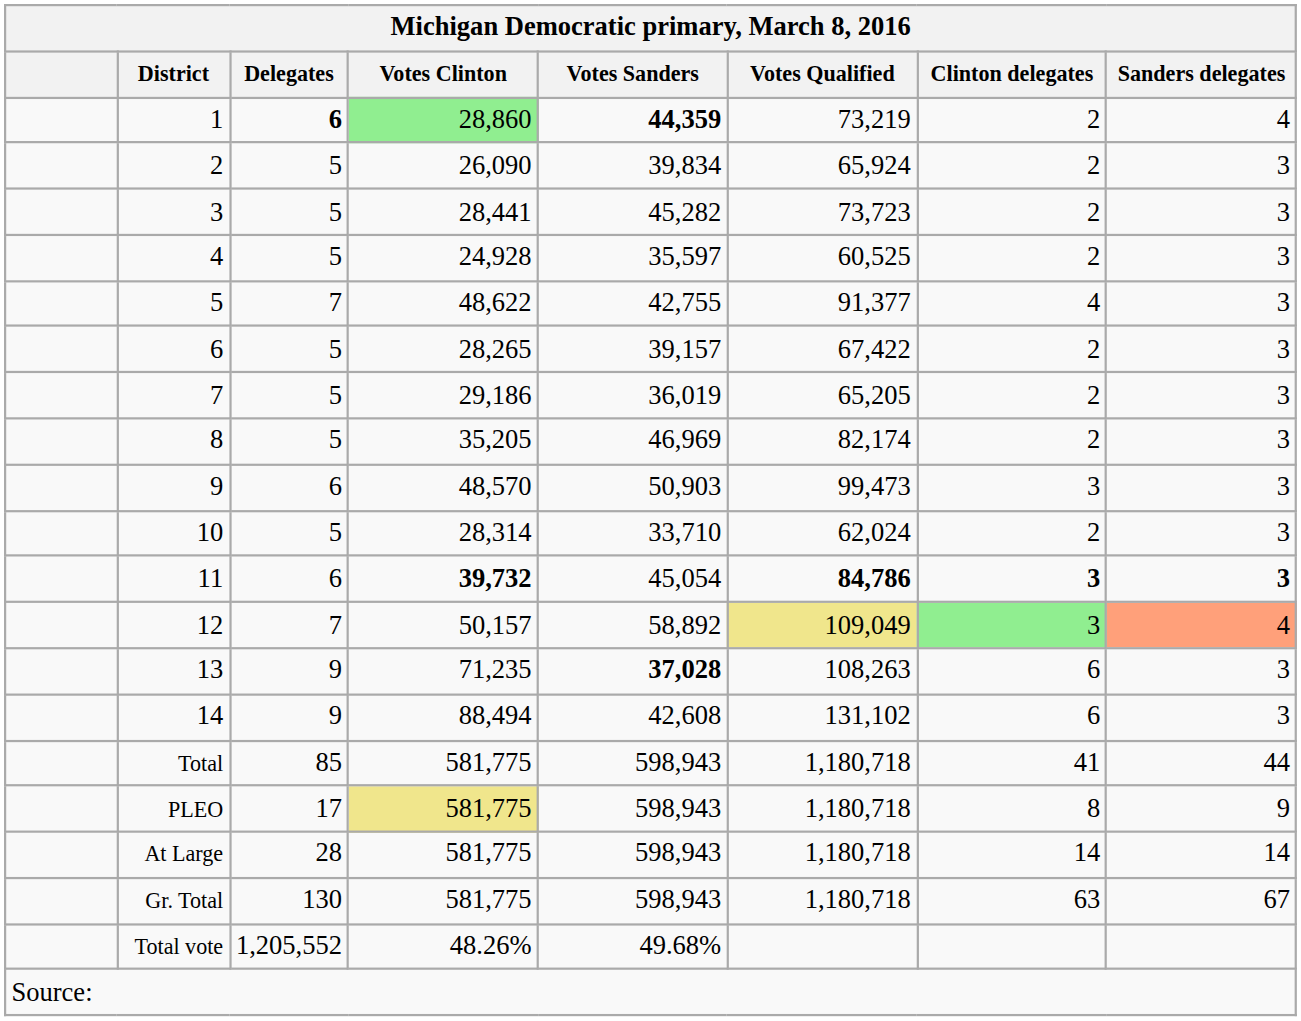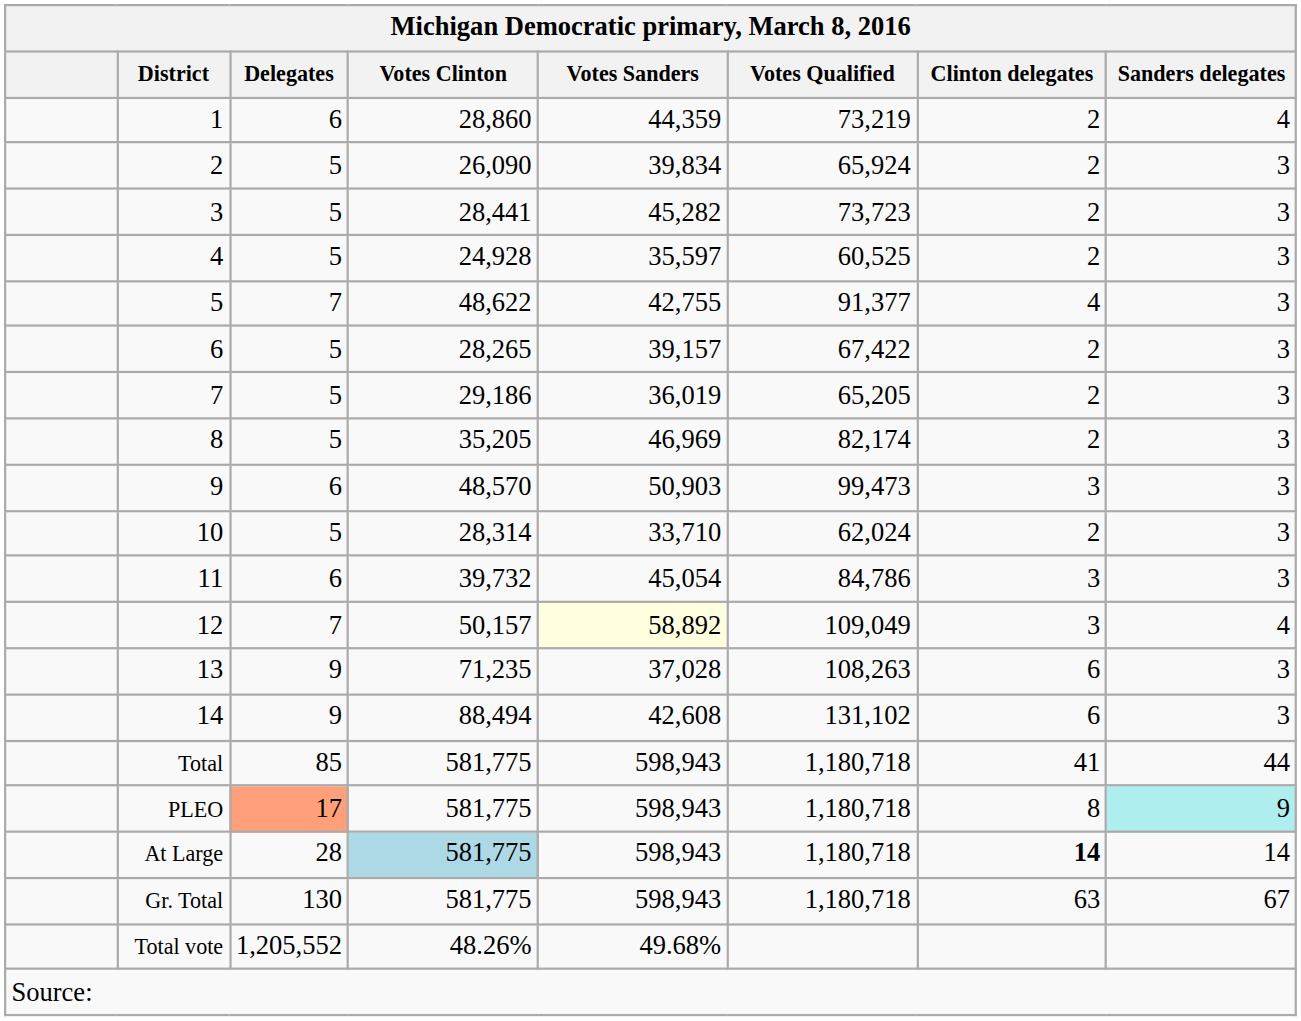(335, 119) bold -> (335, 119) normal
(495, 119) lightgreen background -> (495, 119) no background
(685, 119) bold -> (685, 119) normal
(495, 578) bold -> (495, 578) normal
(874, 578) bold -> (874, 578) normal
(1094, 578) bold -> (1094, 578) normal
(1283, 578) bold -> (1283, 578) normal
(685, 624) no background -> (685, 624) lightyellow background
(868, 624) khaki background -> (868, 624) no background
(1094, 624) lightgreen background -> (1094, 624) no background
(1283, 624) lightsalmon background -> (1283, 624) no background
(685, 670) bold -> (685, 670) normal
(329, 808) no background -> (329, 808) lightsalmon background
(489, 808) khaki background -> (489, 808) no background
(1283, 808) no background -> (1283, 808) paleturquoise background
(489, 854) no background -> (489, 854) lightblue background
(1087, 854) normal -> (1087, 854) bold
